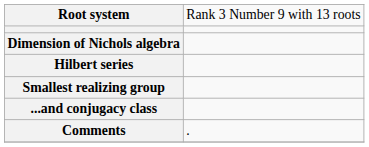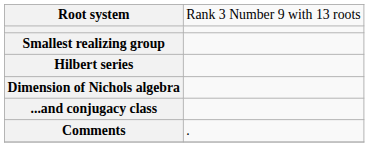(94, 43) Dimension of Nichols algebra -> (94, 43) Smallest realizing group
(94, 87) Smallest realizing group -> (94, 87) Dimension of Nichols algebra
